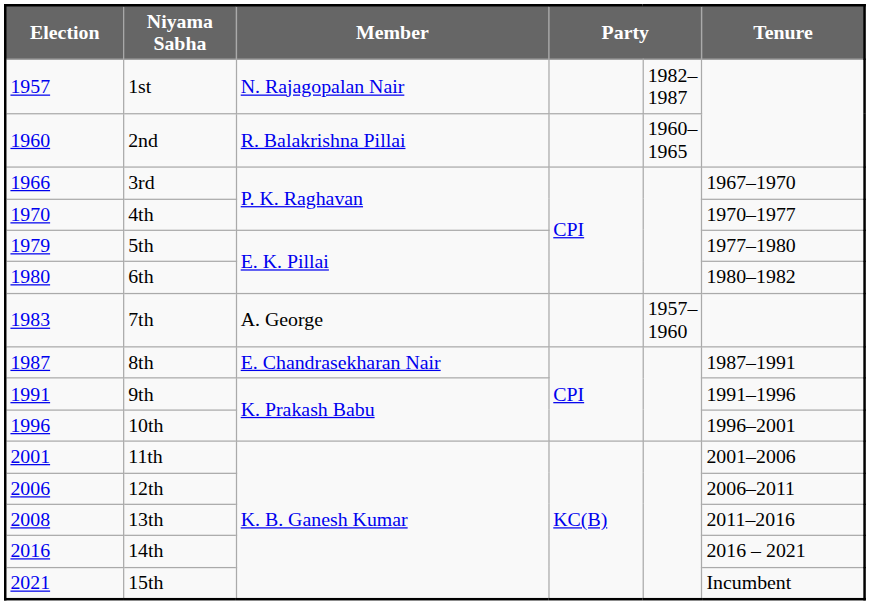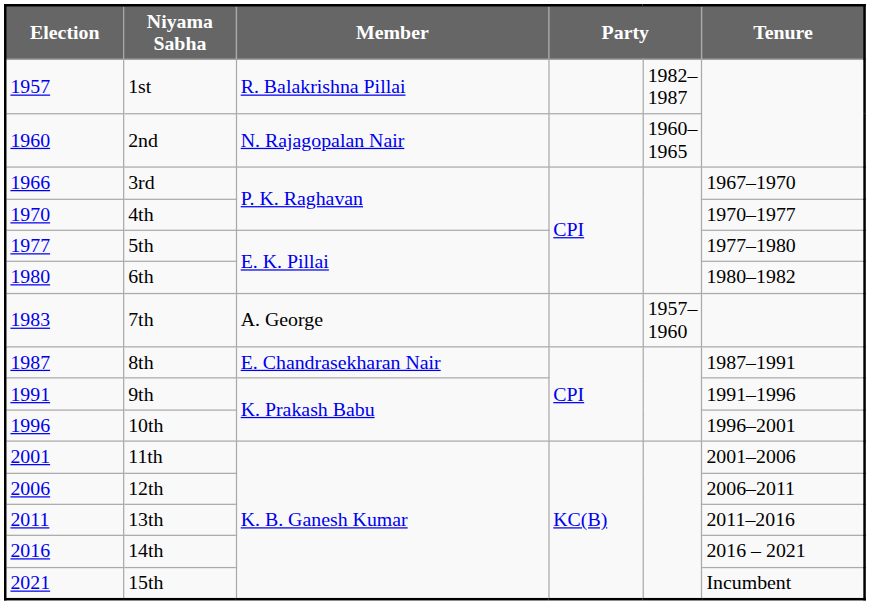(323, 86) N. Rajagopalan Nair -> (323, 86) R. Balakrishna Pillai
(323, 140) R. Balakrishna Pillai -> (323, 140) N. Rajagopalan Nair
(30, 245) 1979 -> (30, 245) 1977
(30, 519) 2008 -> (30, 519) 2011
